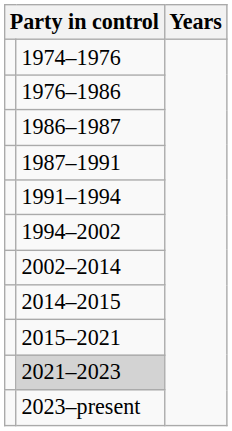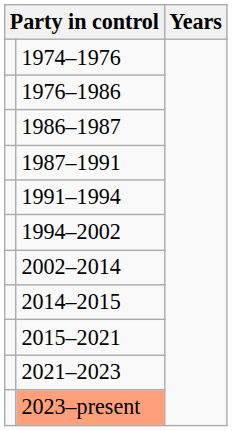(71, 372) lightgrey background -> (71, 372) no background
(81, 407) no background -> (81, 407) lightsalmon background
